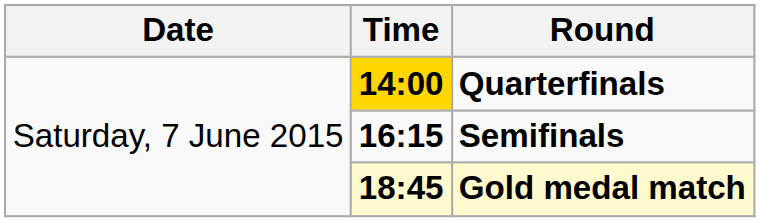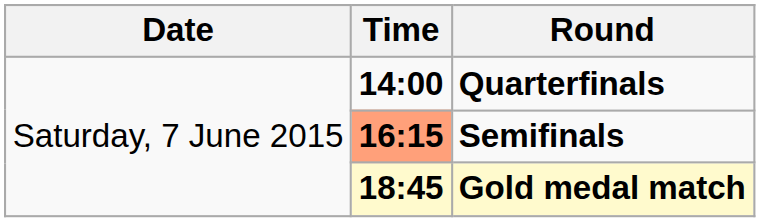(401, 83) gold background -> (401, 83) no background
(401, 135) no background -> (401, 135) lightsalmon background
